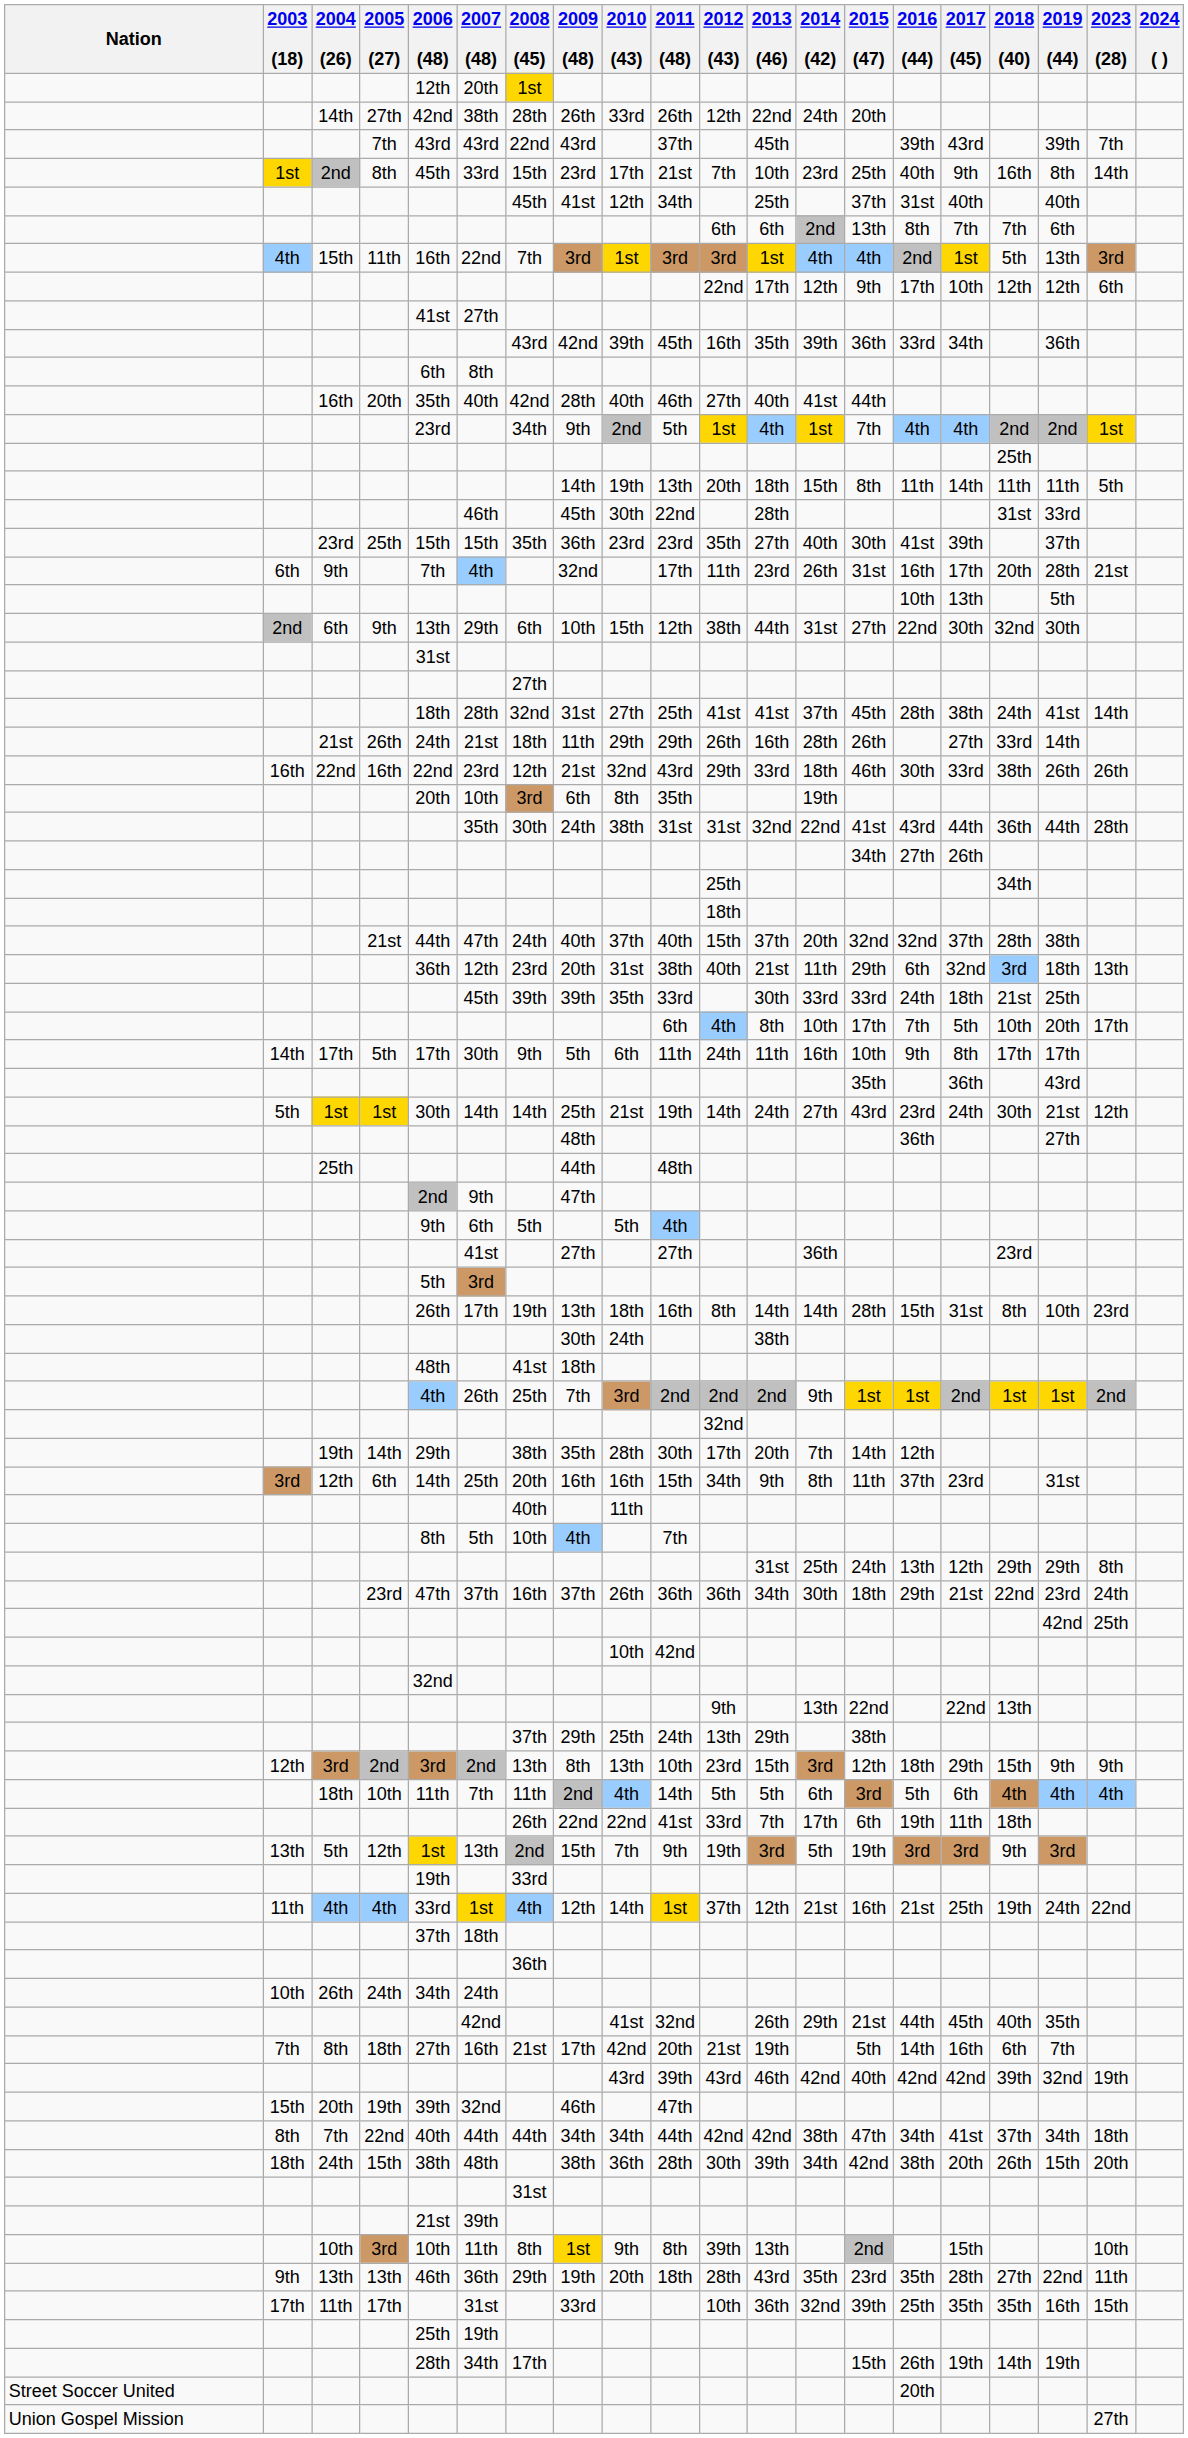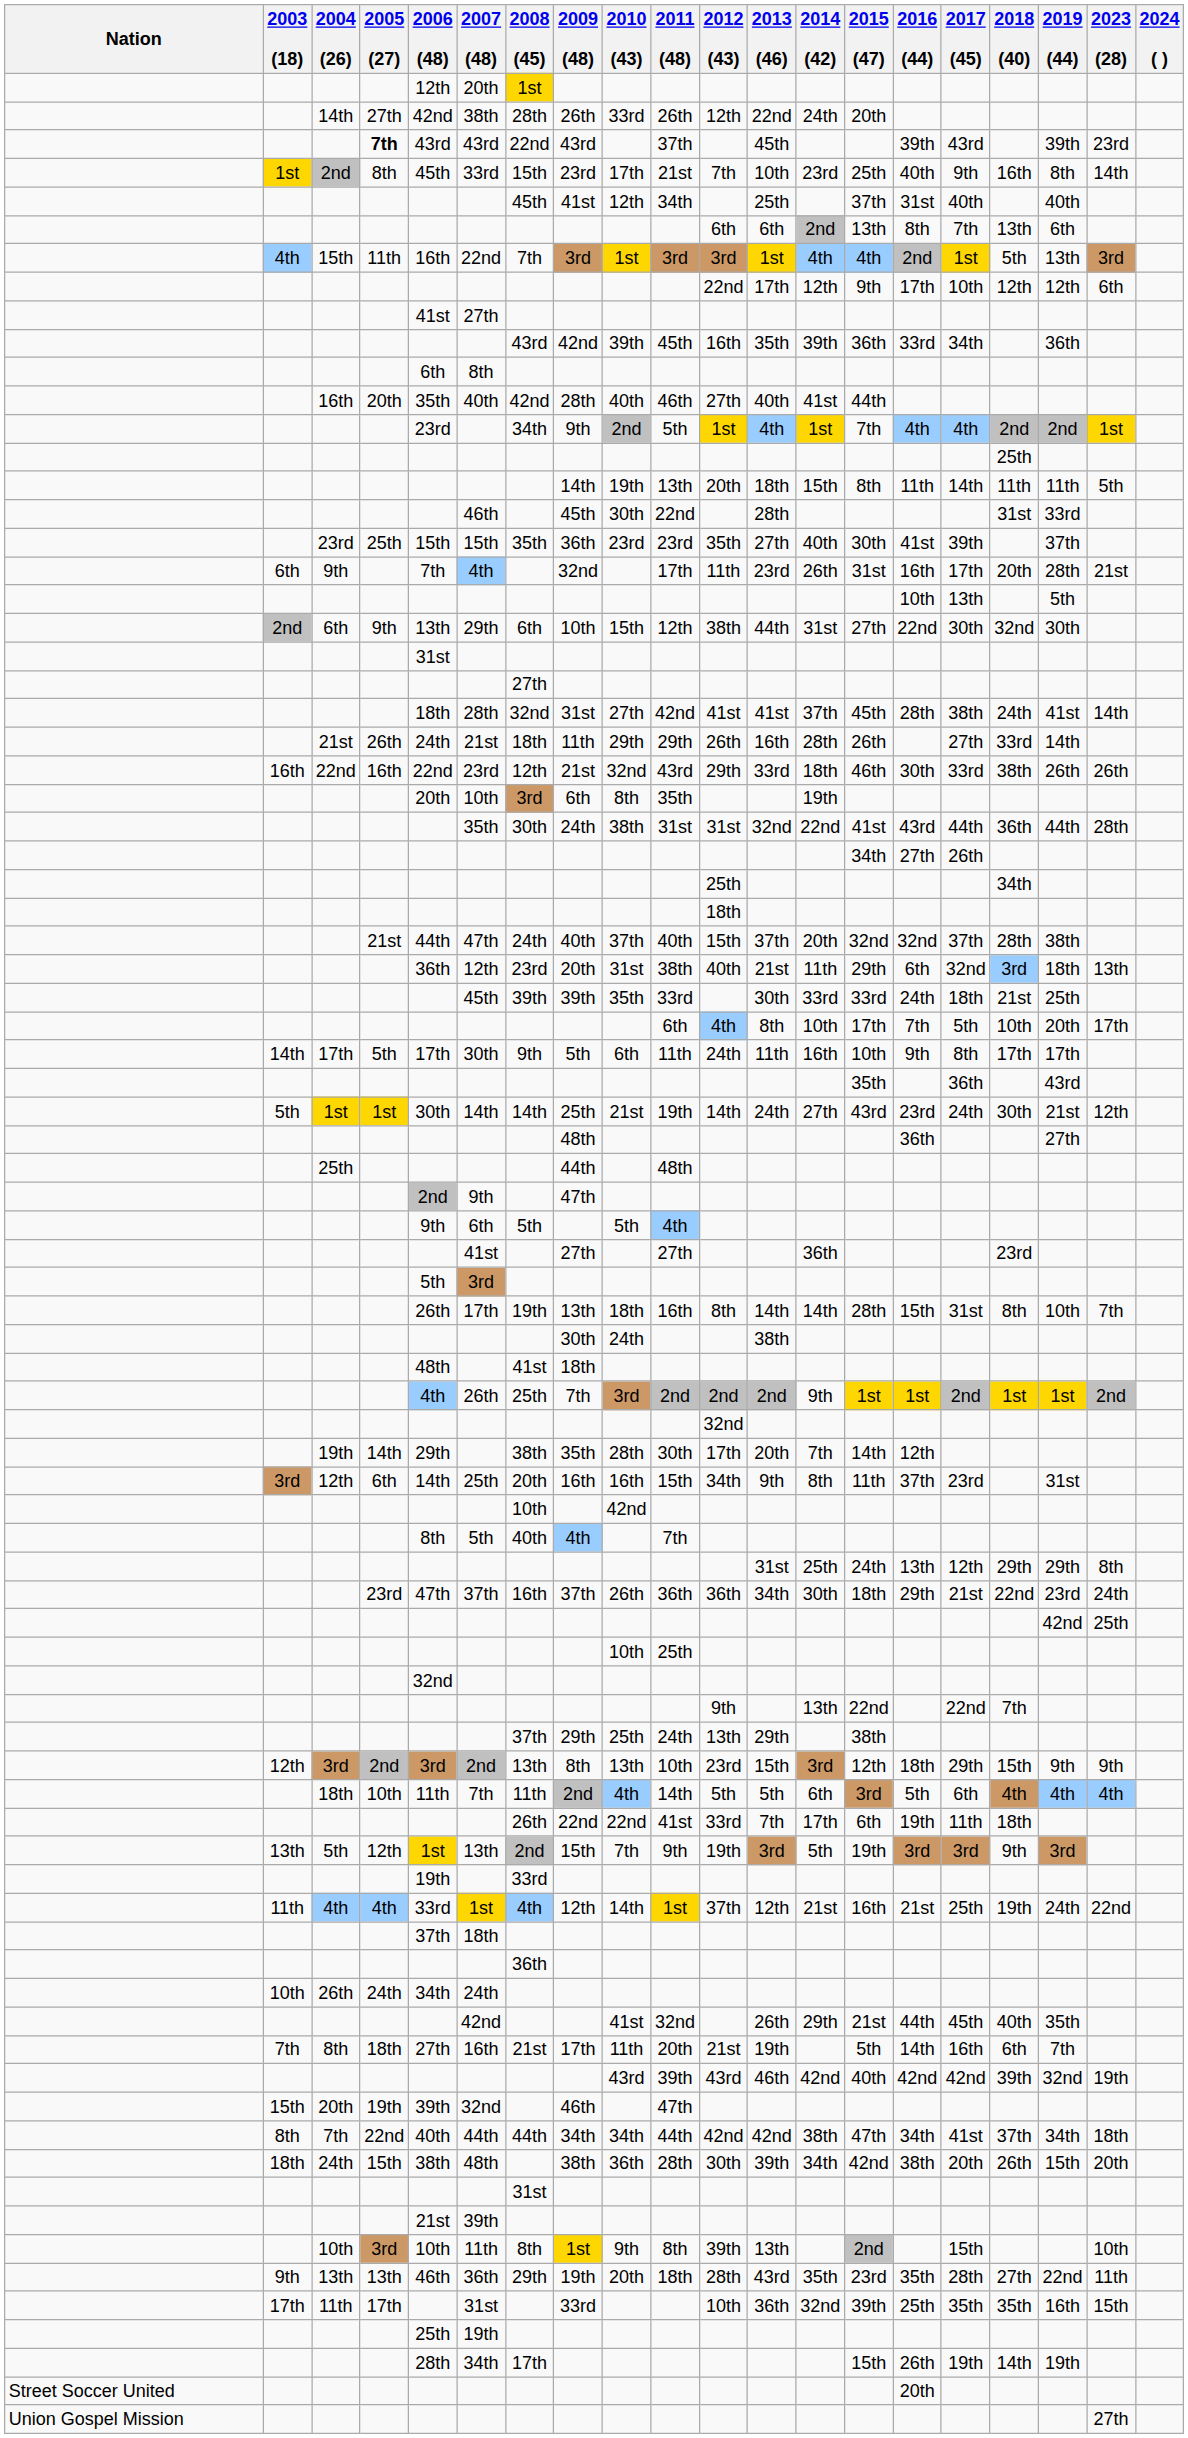(384, 145) normal -> (384, 145) bold
(1111, 145) 7th -> (1111, 145) 23rd
(1014, 230) 7th -> (1014, 230) 13th
(675, 713) 25th -> (675, 713) 42nd
(1111, 1310) 23rd -> (1111, 1310) 7th
(530, 1510) 40th -> (530, 1510) 10th
(626, 1510) 11th -> (626, 1510) 42nd
(530, 1538) 10th -> (530, 1538) 40th
(675, 1652) 42nd -> (675, 1652) 25th
(1014, 1709) 13th -> (1014, 1709) 7th
(626, 2050) 42nd -> (626, 2050) 11th
